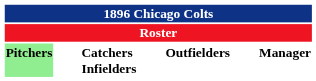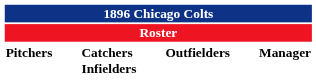(29, 52) lightgreen background -> (29, 52) no background
